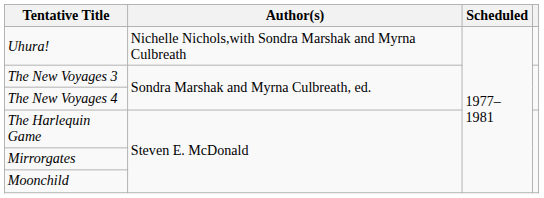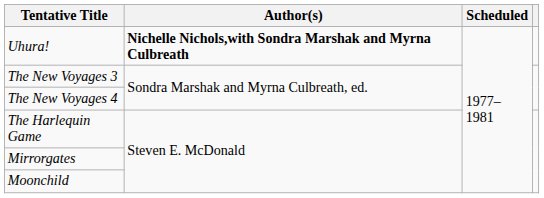(273, 45) normal -> (279, 45) bold
